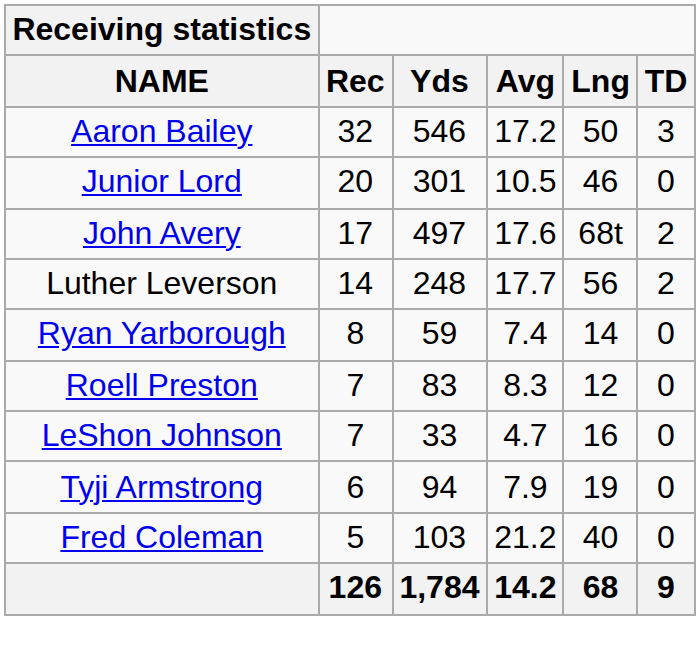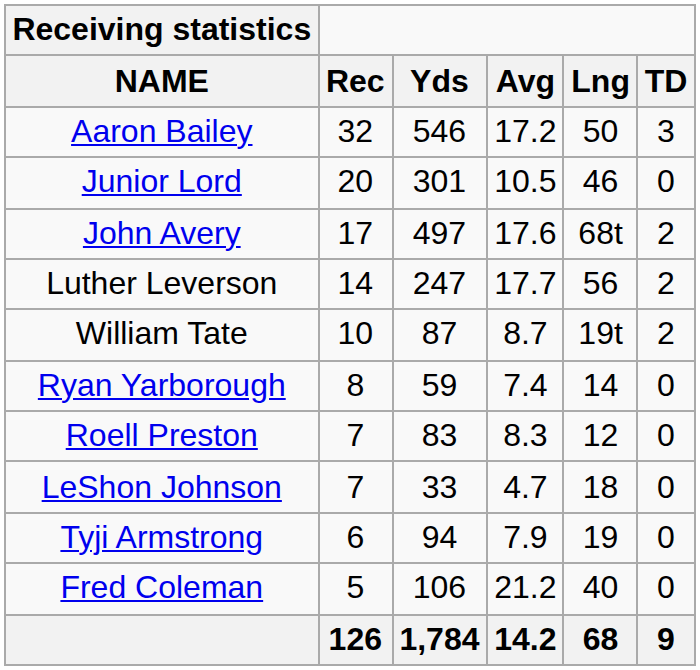(439, 283) 248 -> (439, 283) 247
+ row: (162, 334)
(601, 435) 16 -> (601, 486) 18
(439, 537) 103 -> (439, 588) 106
